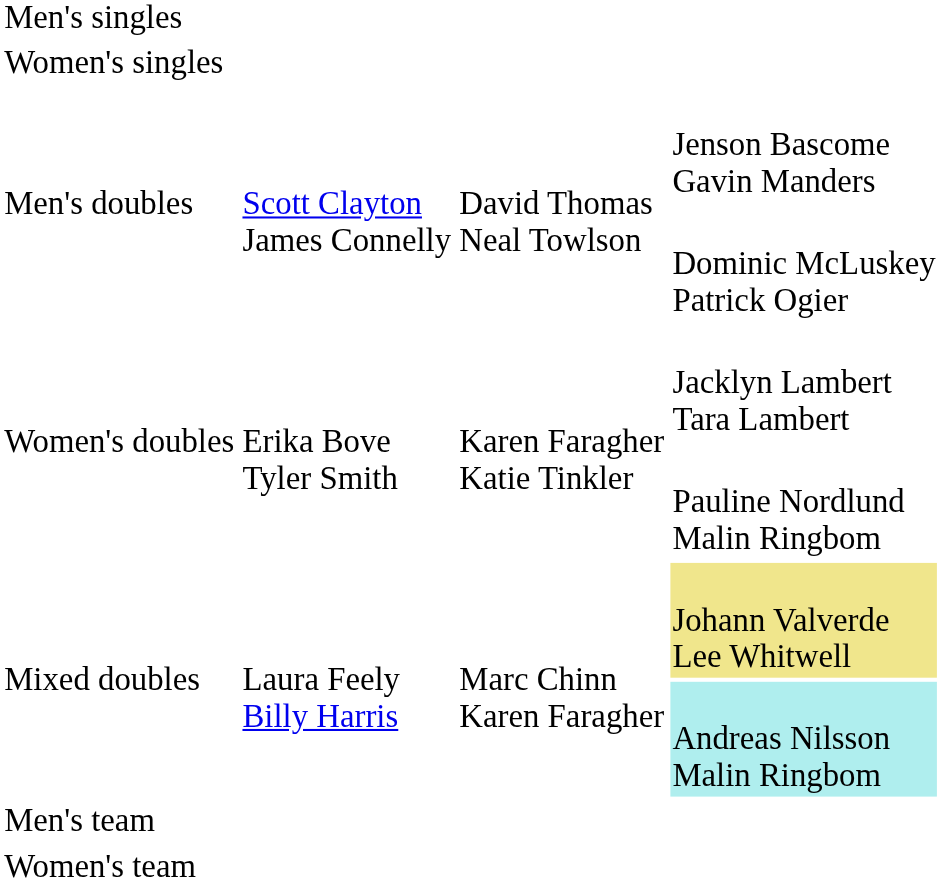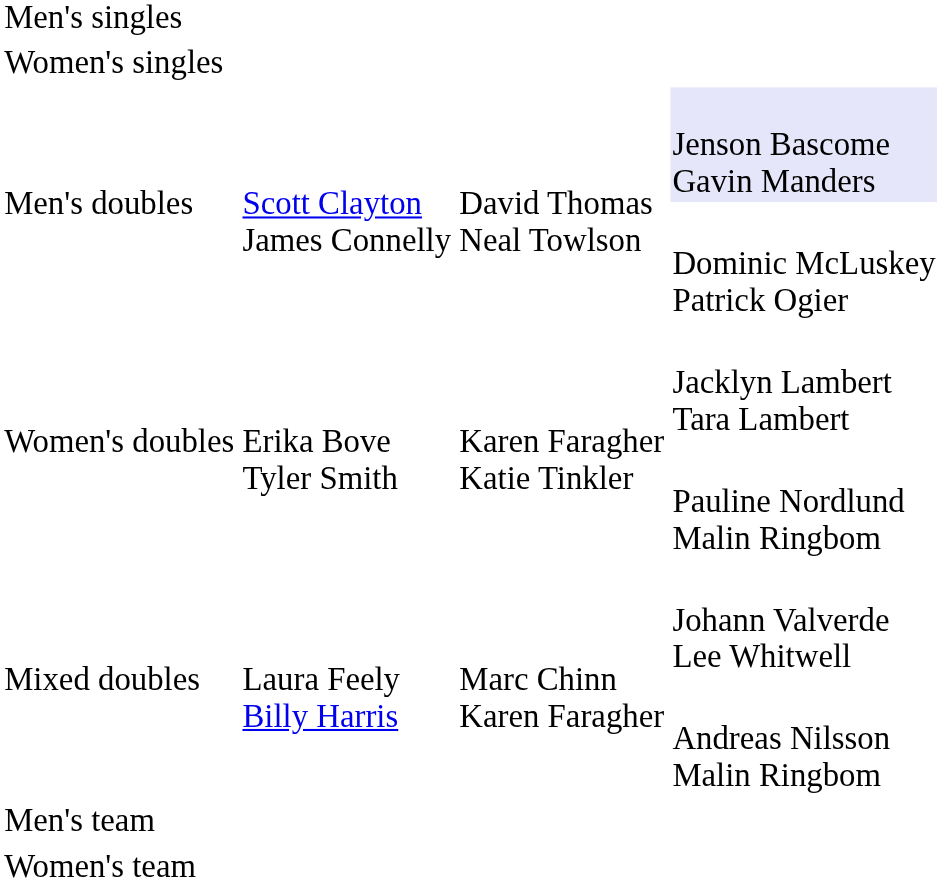(781, 162) no background -> (781, 162) lavender background
(781, 638) khaki background -> (781, 638) no background
(781, 757) paleturquoise background -> (781, 757) no background
